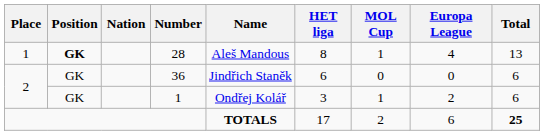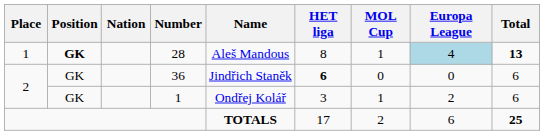(451, 53) no background -> (451, 53) lightblue background
(516, 53) normal -> (516, 53) bold
(323, 75) normal -> (323, 75) bold
